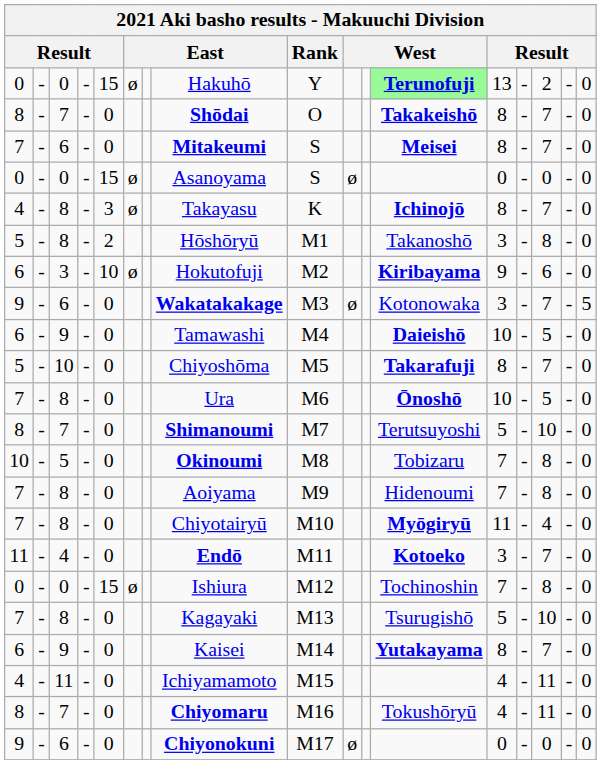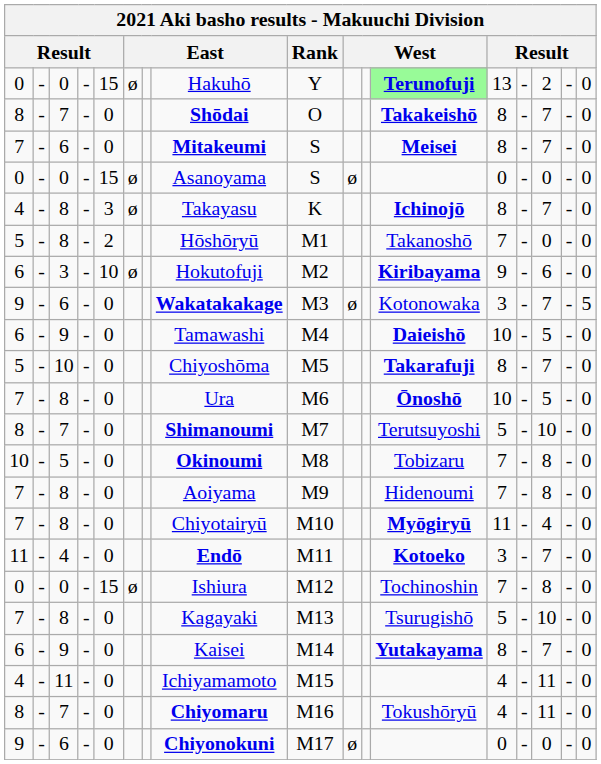(502, 240) 3 -> (502, 240) 7
(547, 240) 8 -> (547, 240) 0
